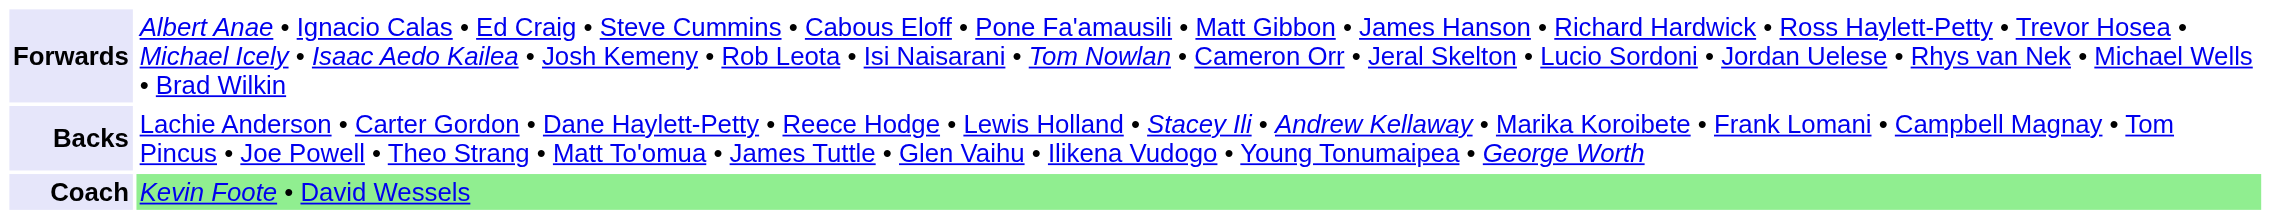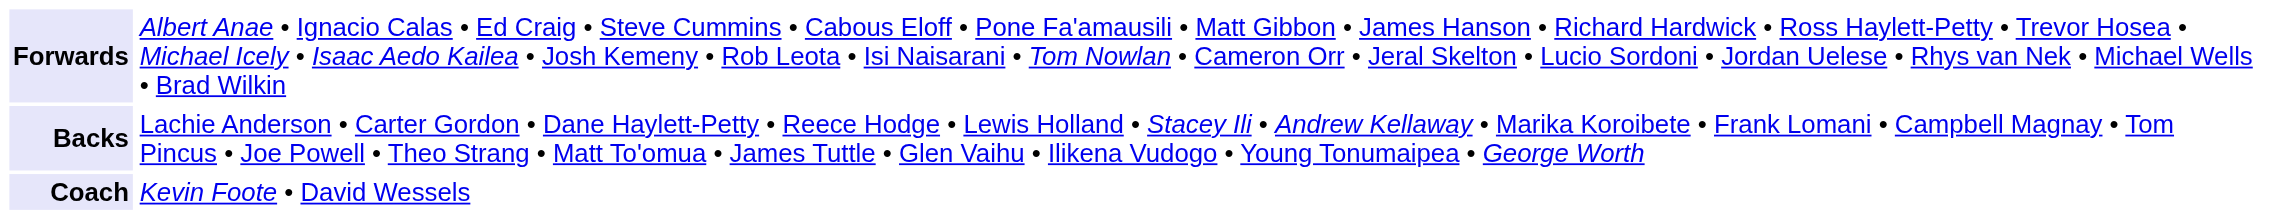(305, 192) lightgreen background -> (305, 192) no background
